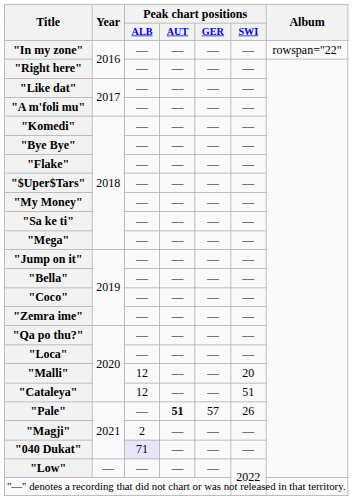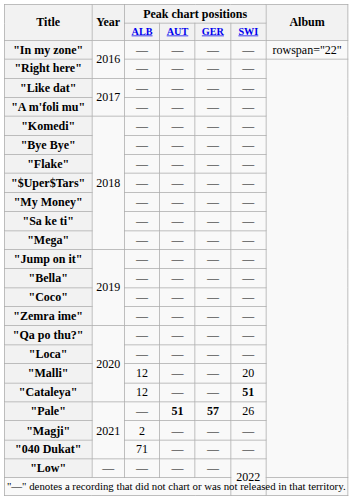(248, 392) normal -> (248, 392) bold
(213, 411) normal -> (213, 411) bold
(142, 449) lavender background -> (142, 449) no background
